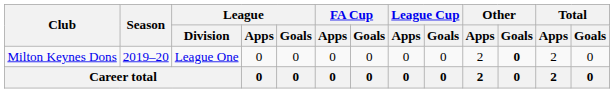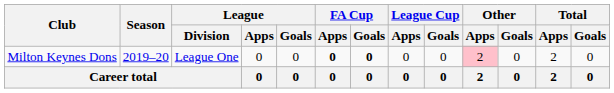(332, 56) normal -> (332, 56) bold
(369, 56) normal -> (369, 56) bold
(480, 56) no background -> (480, 56) pink background
(517, 56) bold -> (517, 56) normal
